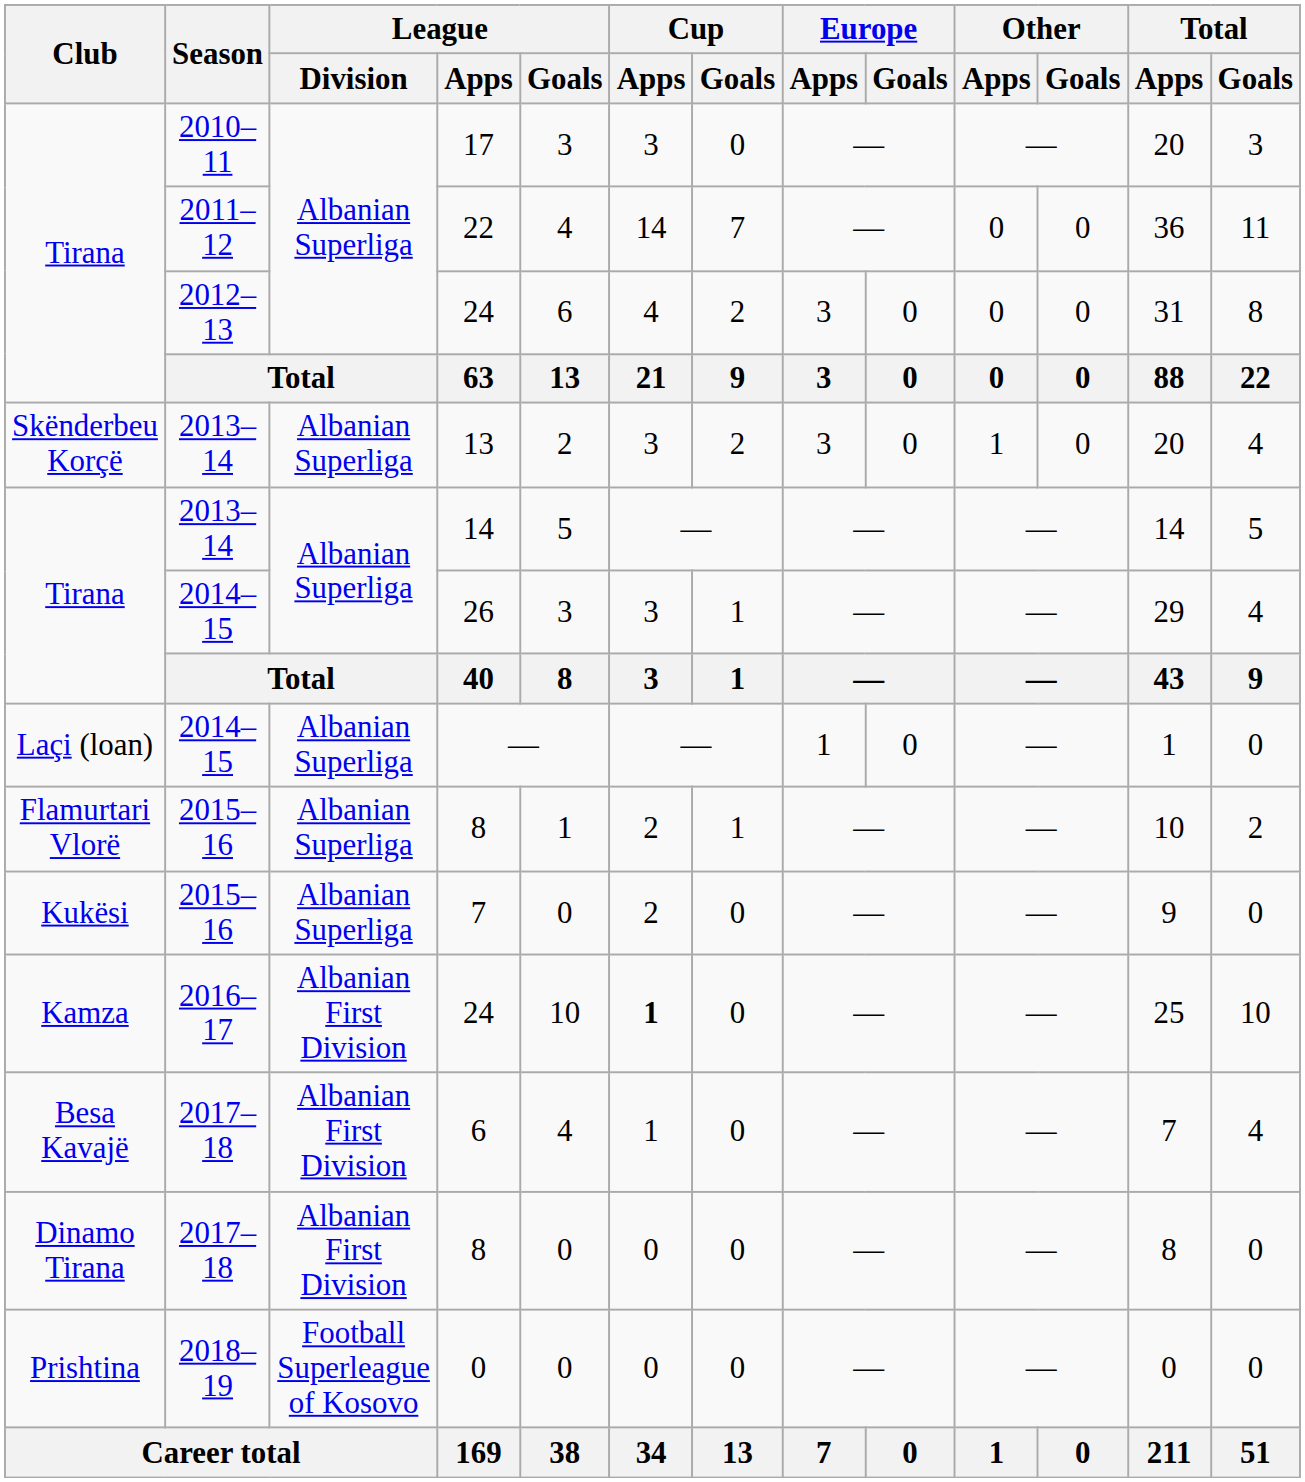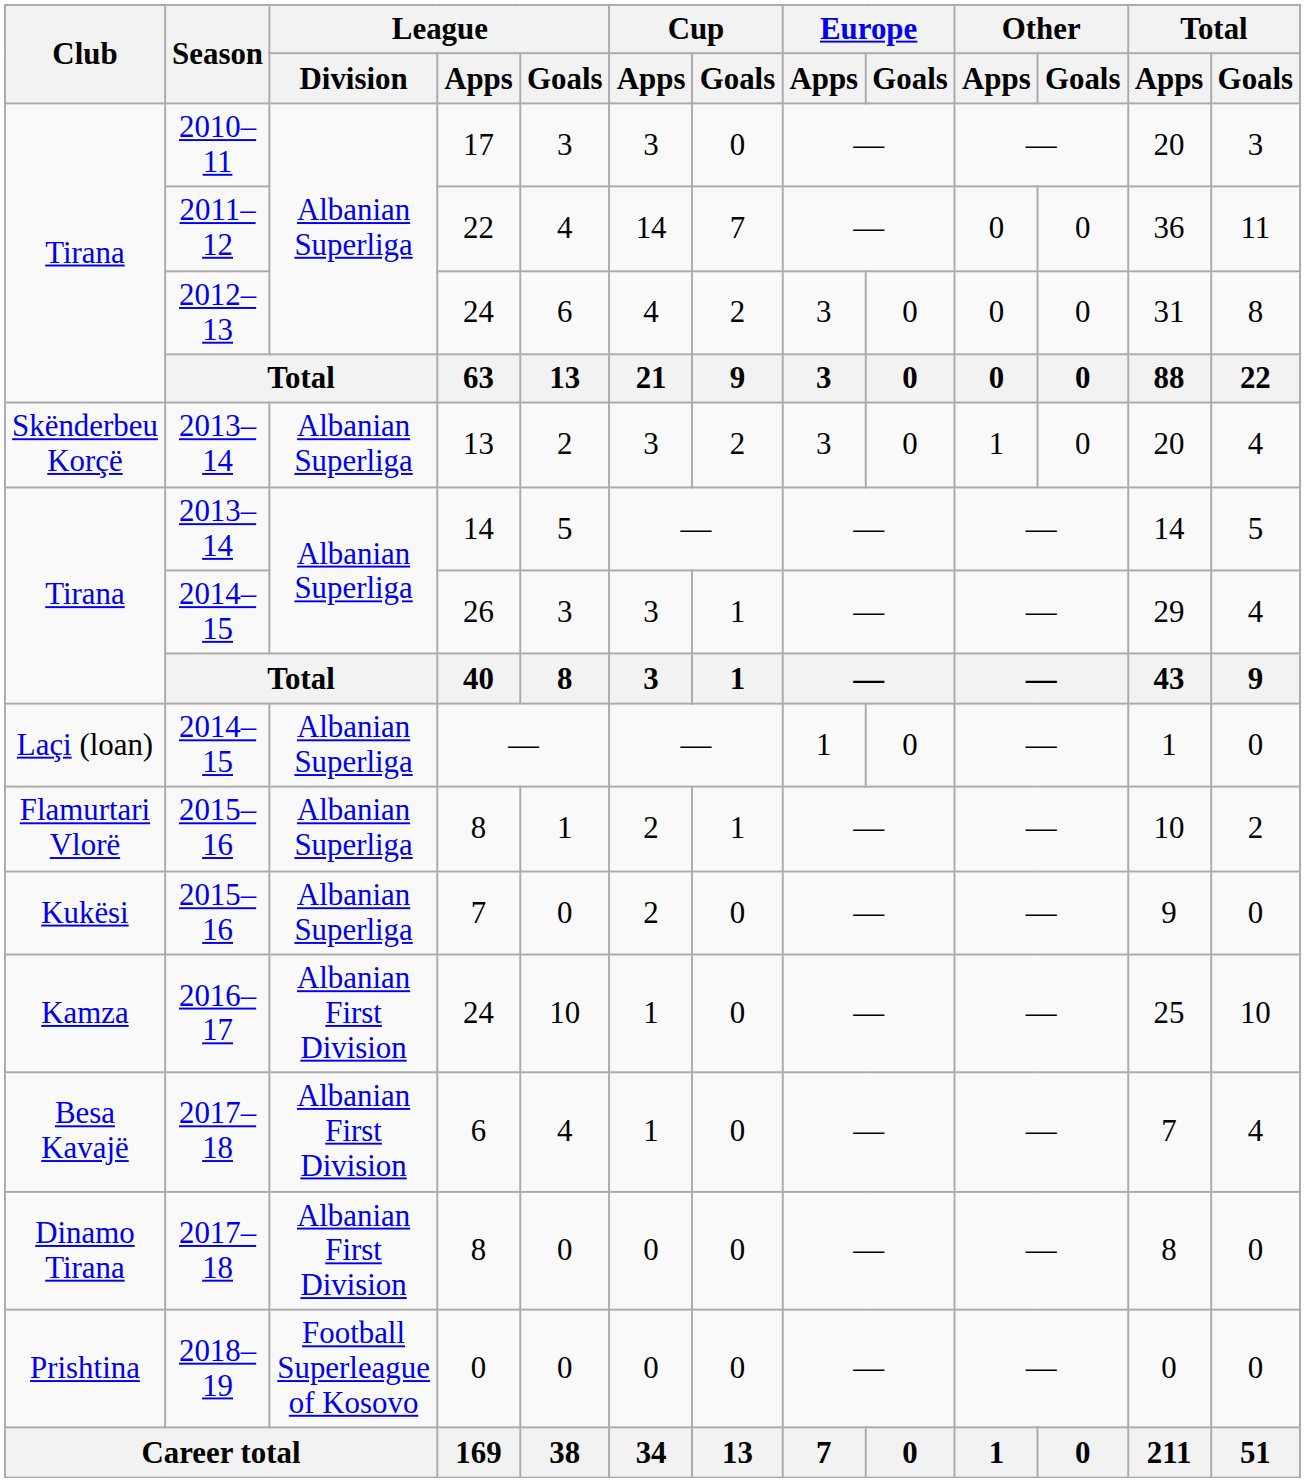(651, 1013) bold -> (651, 1013) normal
